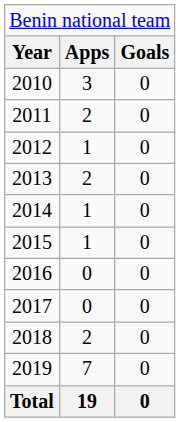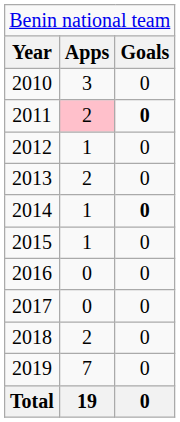(87, 115) no background -> (87, 115) pink background
(145, 115) normal -> (145, 115) bold
(145, 210) normal -> (145, 210) bold
